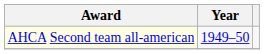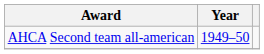(101, 37) lightyellow background -> (101, 37) no background
